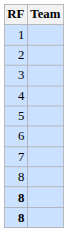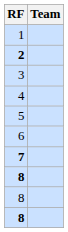(21, 55) normal -> (21, 55) bold
(21, 156) normal -> (21, 156) bold
(21, 177) normal -> (21, 177) bold
(21, 197) bold -> (21, 197) normal
